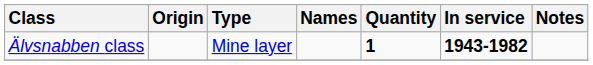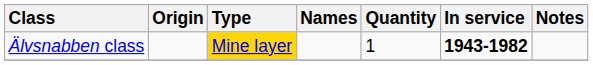(252, 45) no background -> (252, 45) gold background
(370, 45) bold -> (370, 45) normal
